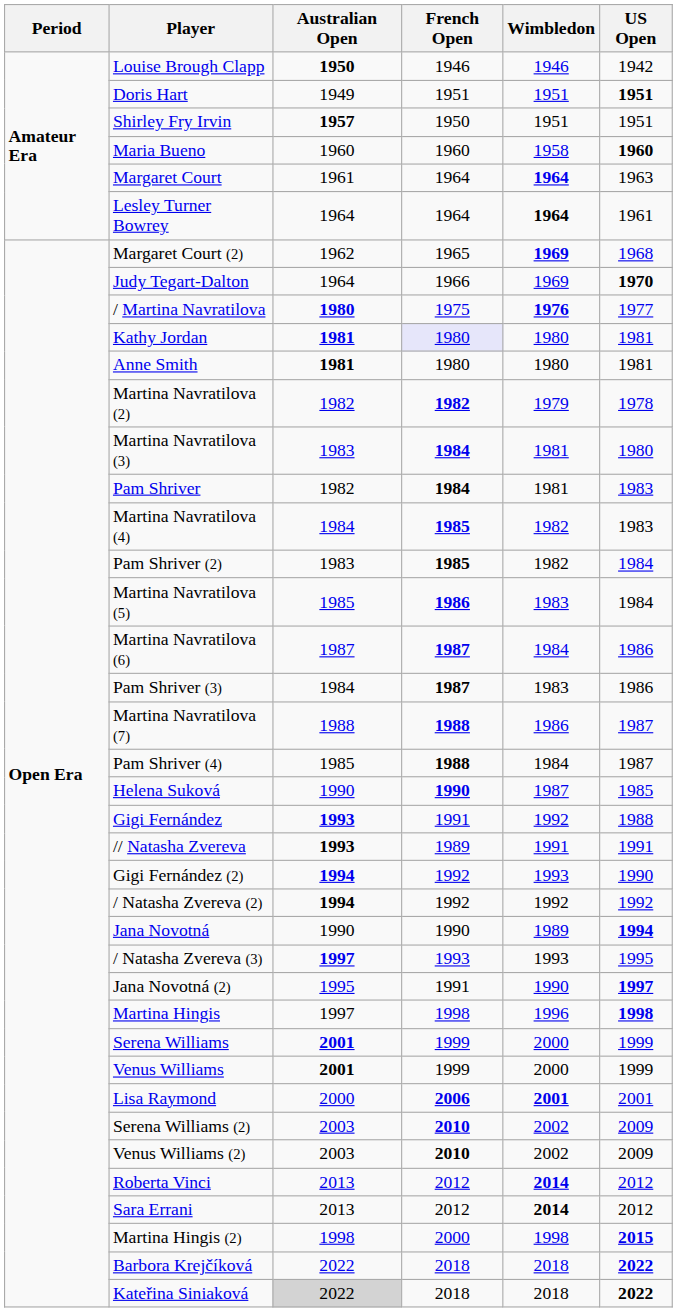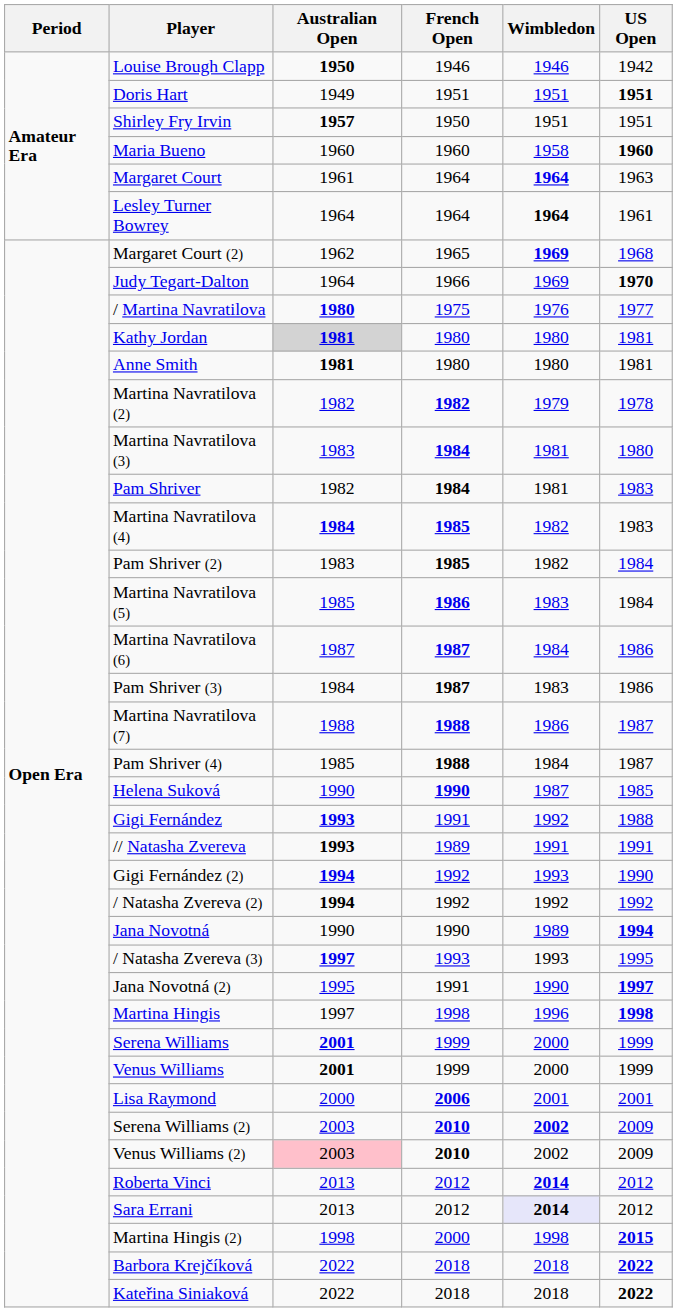(551, 309) bold -> (551, 309) normal
(337, 337) no background -> (337, 337) lightgrey background
(452, 337) lavender background -> (452, 337) no background
(337, 526) normal -> (337, 526) bold
(551, 1097) bold -> (551, 1097) normal
(551, 1125) normal -> (551, 1125) bold
(337, 1153) no background -> (337, 1153) pink background
(551, 1209) no background -> (551, 1209) lavender background
(337, 1293) lightgrey background -> (337, 1293) no background
